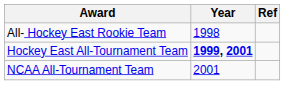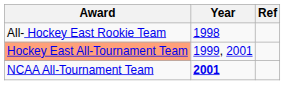(97, 51) no background -> (97, 51) lightsalmon background
(223, 51) bold -> (223, 51) normal
(206, 70) normal -> (206, 70) bold
